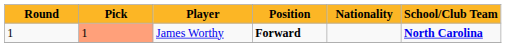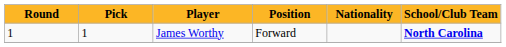(85, 33) lightsalmon background -> (85, 33) no background
(278, 33) bold -> (276, 33) normal
